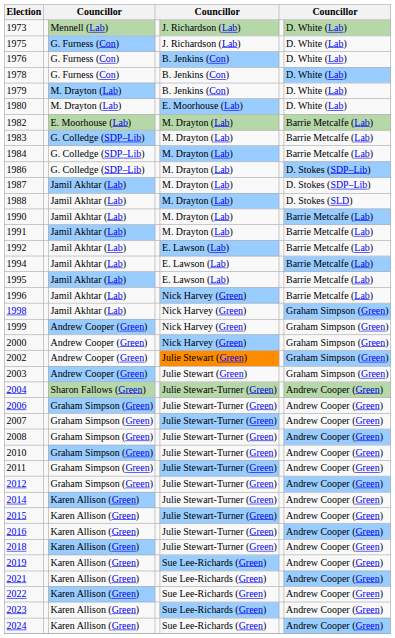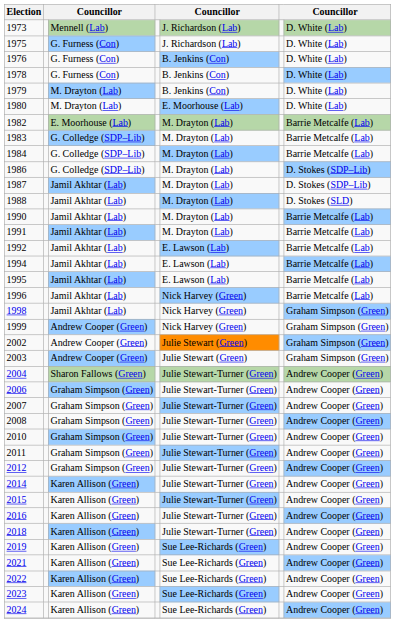- row: (17, 342)
